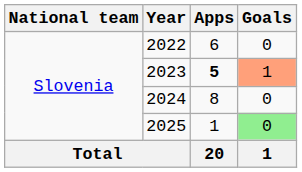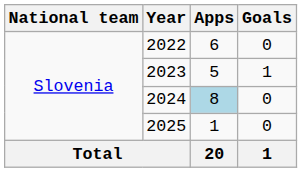(214, 72) bold -> (214, 72) normal
(267, 72) lightsalmon background -> (267, 72) no background
(214, 100) no background -> (214, 100) lightblue background
(267, 127) lightgreen background -> (267, 127) no background
